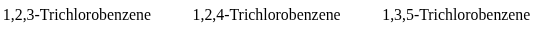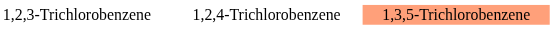(456, 14) no background -> (456, 14) lightsalmon background
